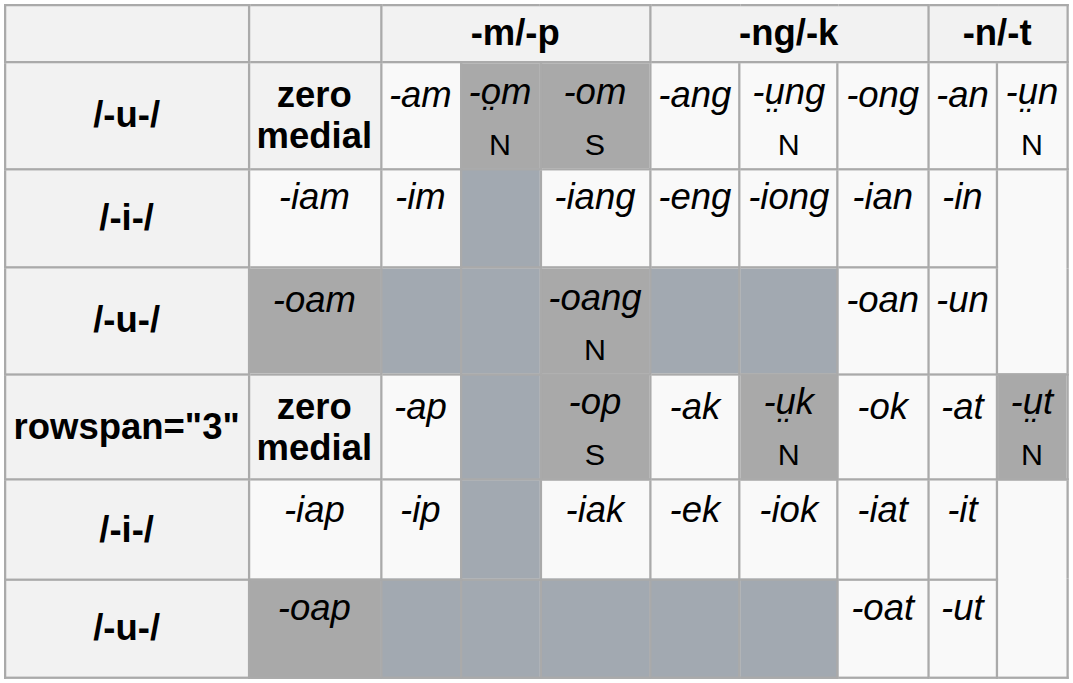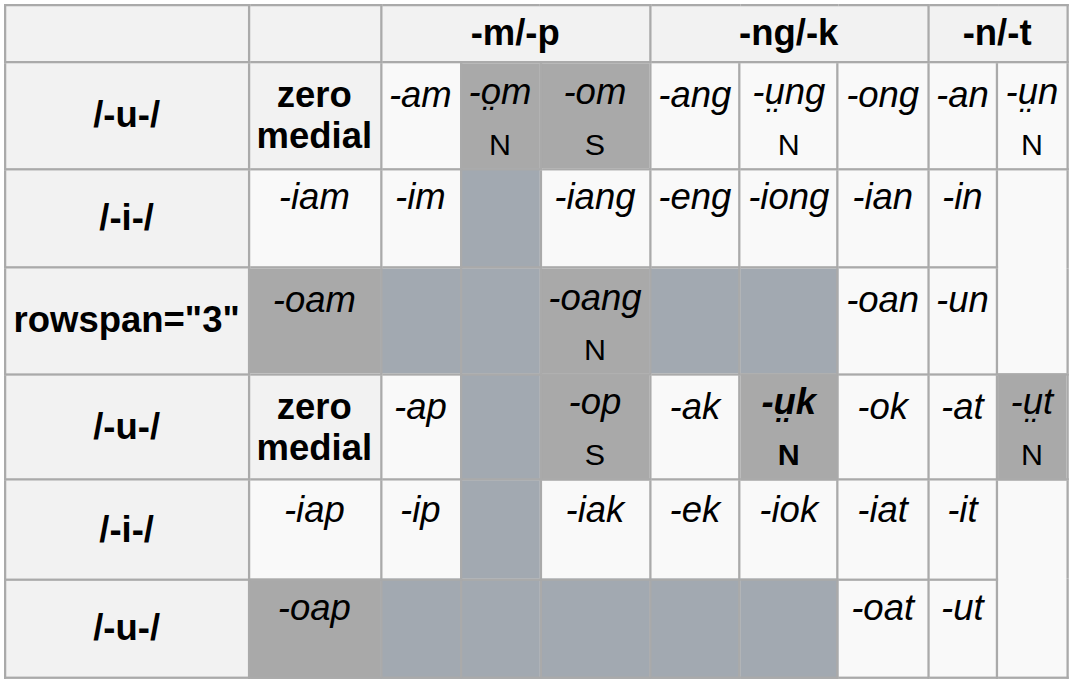(127, 320) /-u-/ -> (127, 320) rowspan="3"
(127, 426) rowspan="3" -> (127, 426) /-u-/
(789, 427) normal -> (789, 427) bold
